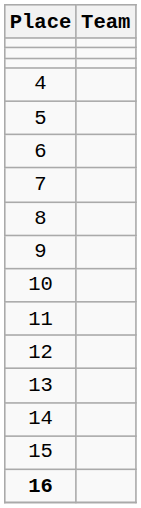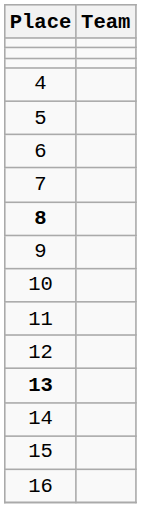(40, 218) normal -> (40, 218) bold
(41, 386) normal -> (41, 386) bold
(41, 486) bold -> (41, 486) normal
